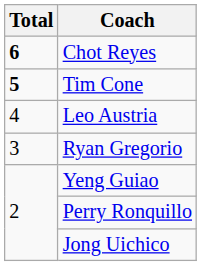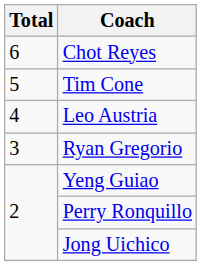(14, 52) bold -> (14, 52) normal
(14, 84) bold -> (14, 84) normal
